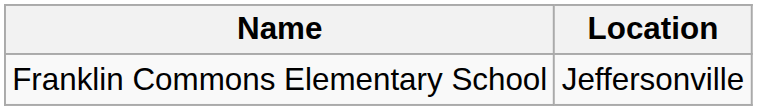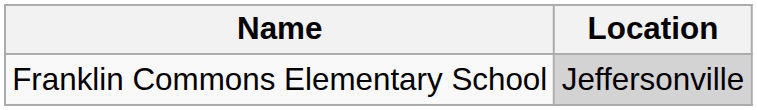(653, 79) no background -> (653, 79) lightgrey background
